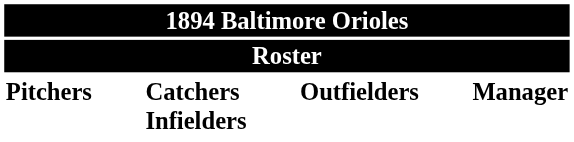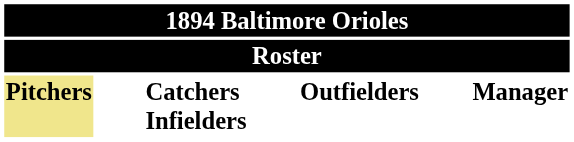(49, 91) no background -> (49, 91) khaki background
